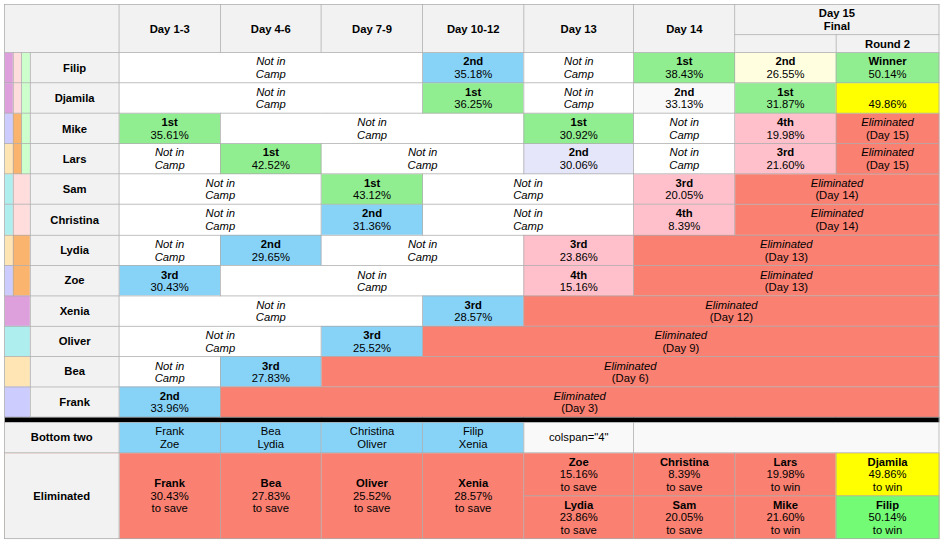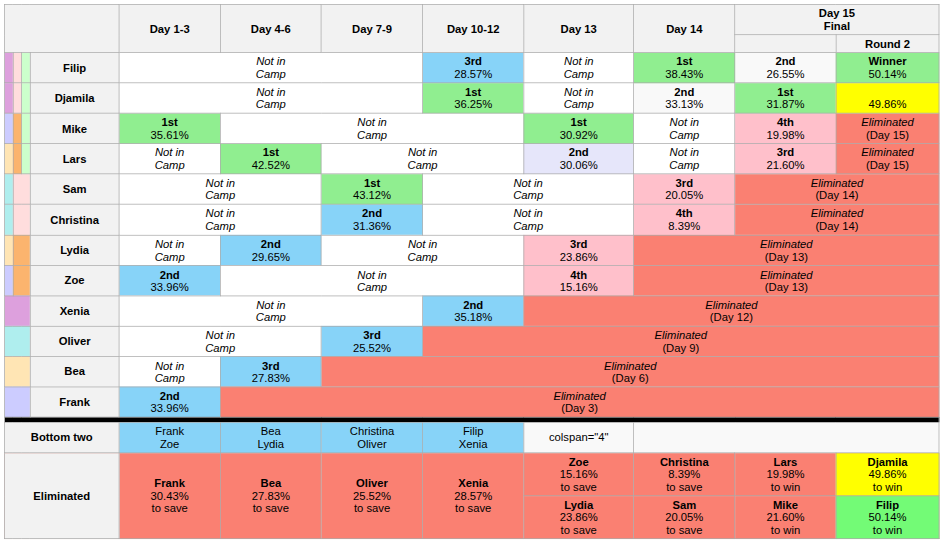(473, 68) 2nd 35.18% -> (473, 68) 3rd 28.57%
(785, 68) lightyellow background -> (785, 68) no background
(170, 281) 3rd 30.43% -> (170, 281) 2nd 33.96%
(473, 311) 3rd 28.57% -> (473, 311) 2nd 35.18%
